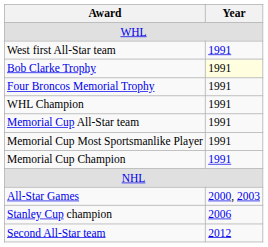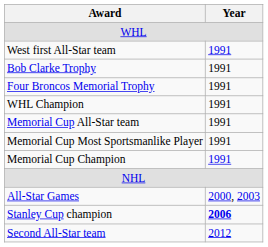(220, 68) lightyellow background -> (220, 68) no background
(220, 214) normal -> (220, 214) bold
